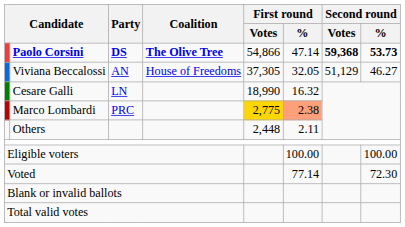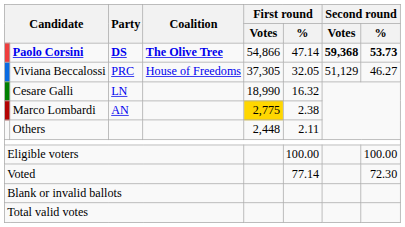(120, 71) AN -> (123, 71) PRC
(123, 110) PRC -> (120, 110) AN
(309, 110) lightsalmon background -> (309, 110) no background
